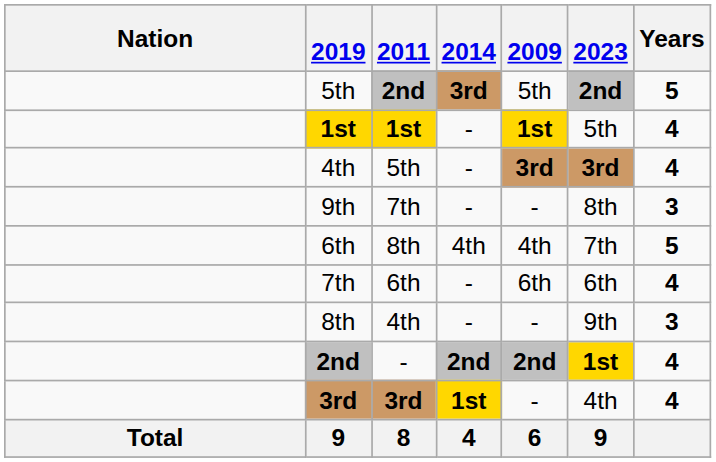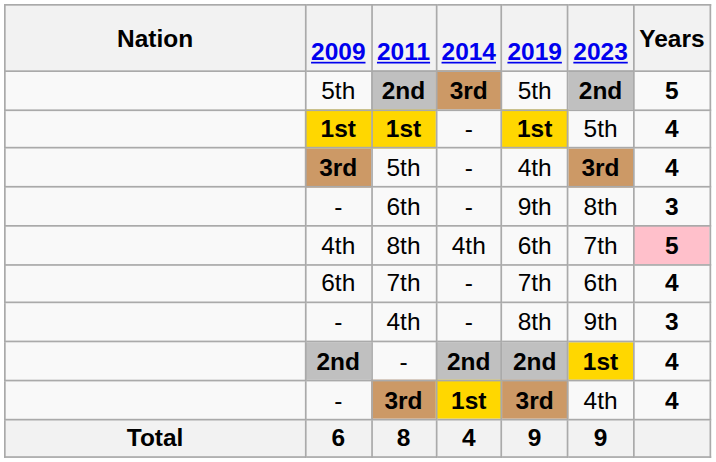columns swapped: (535, 52) <-> (338, 52)
(404, 206) 7th -> (404, 206) 6th
(672, 245) no background -> (672, 245) pink background
(404, 284) 6th -> (404, 284) 7th
